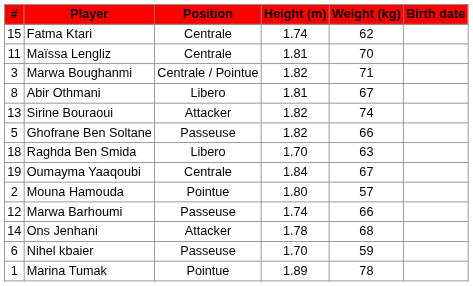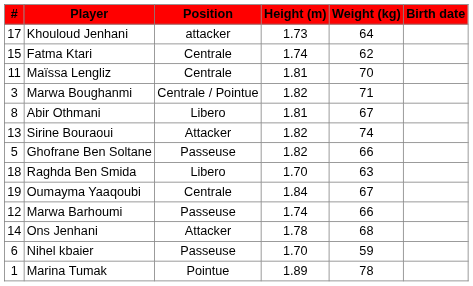+ row: (77, 34)
- row: (75, 192)
